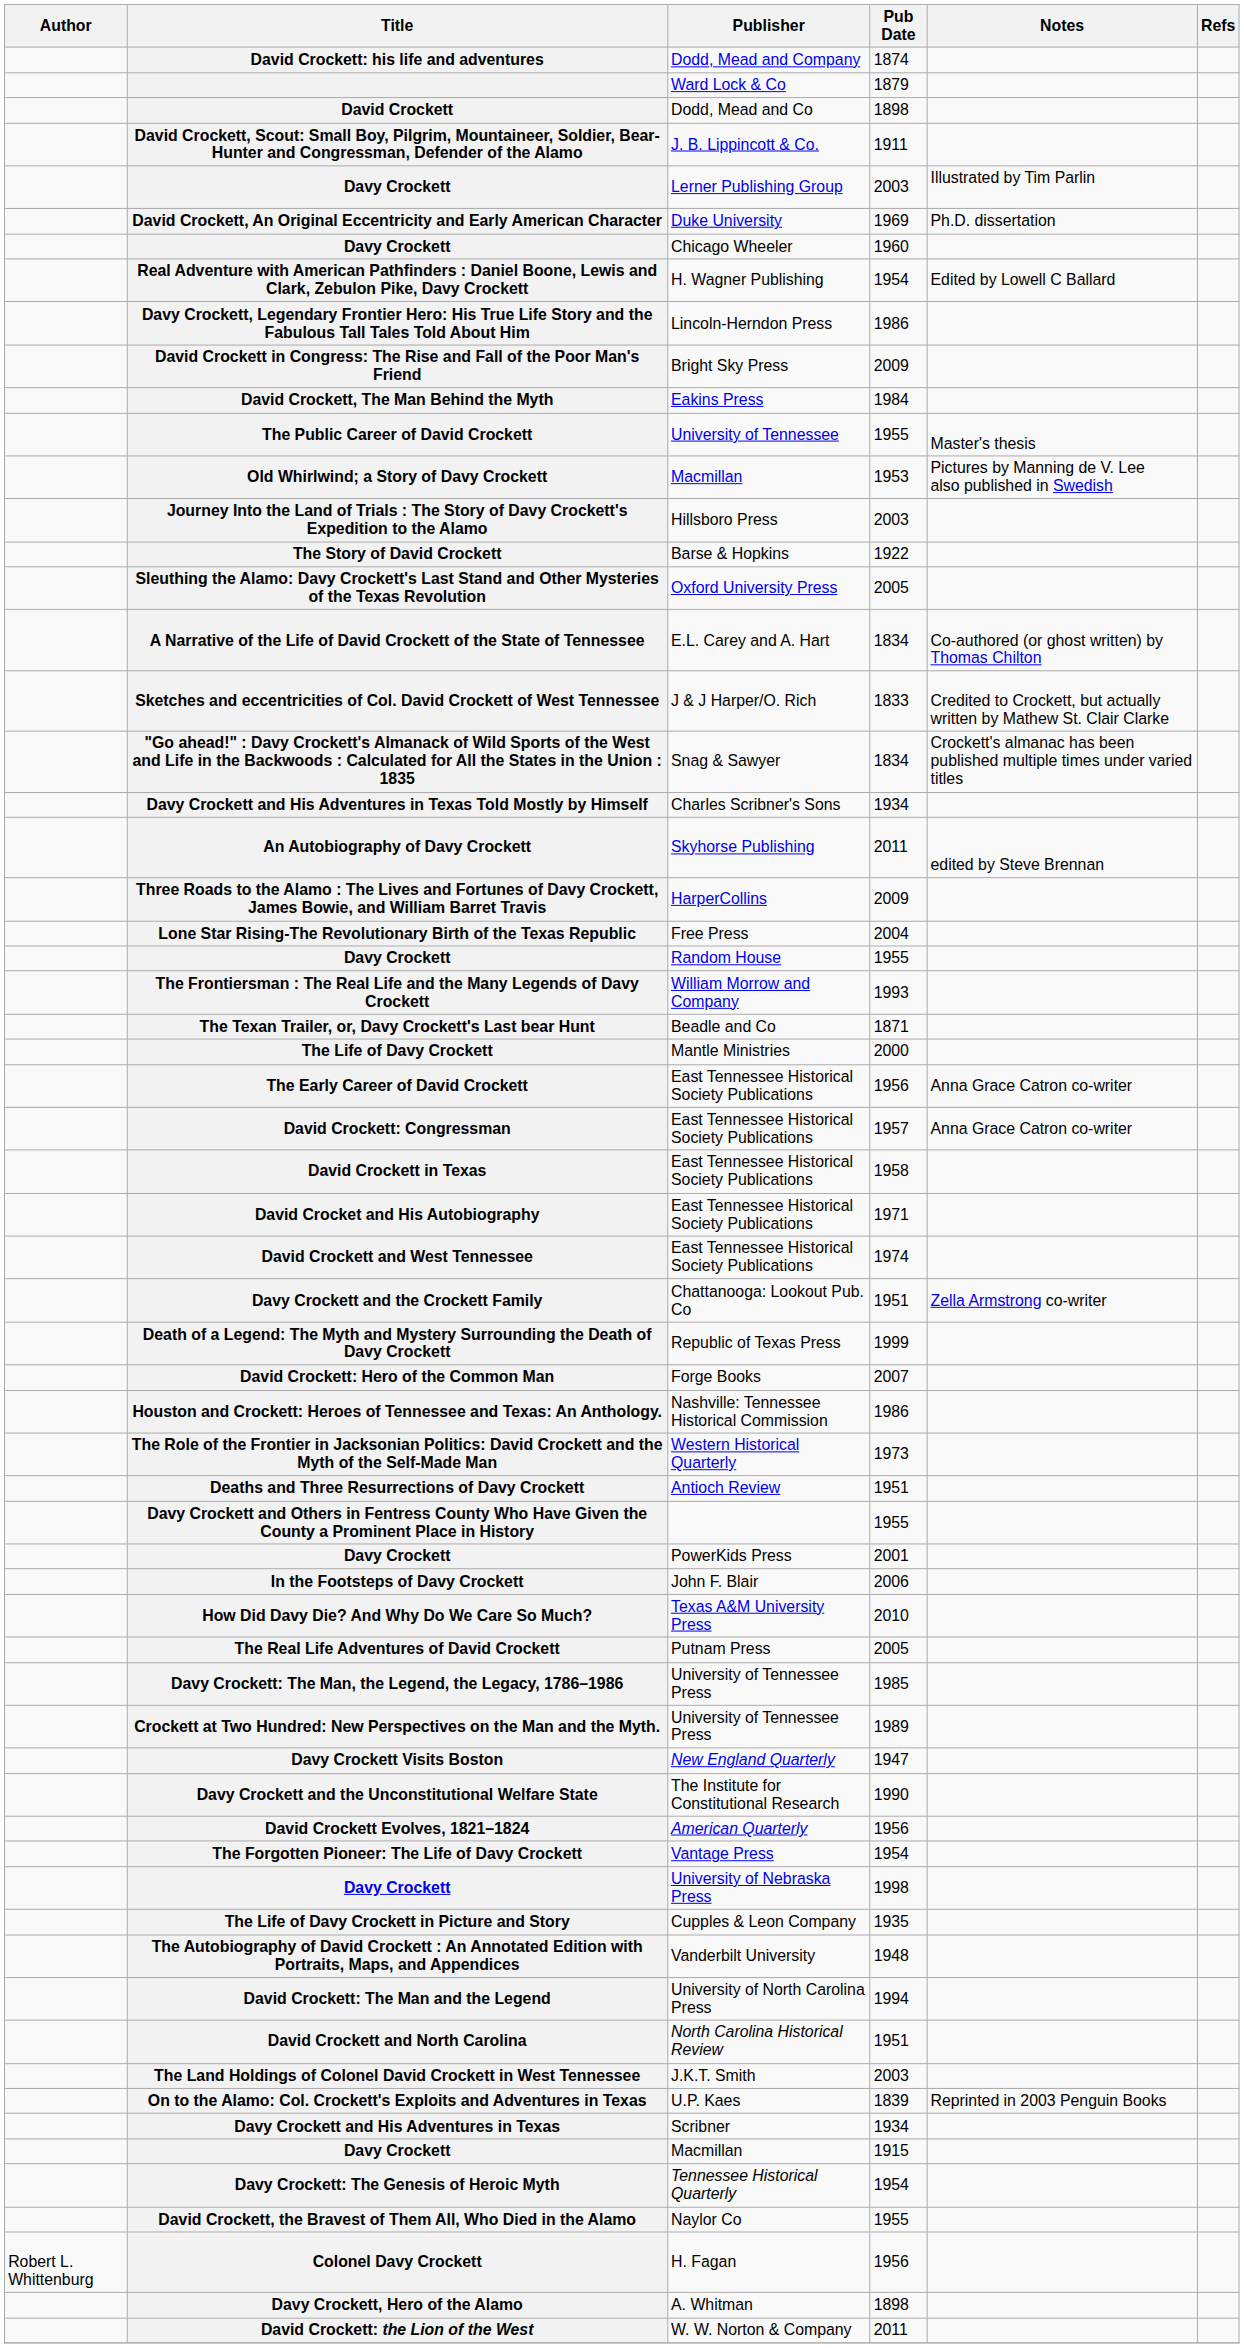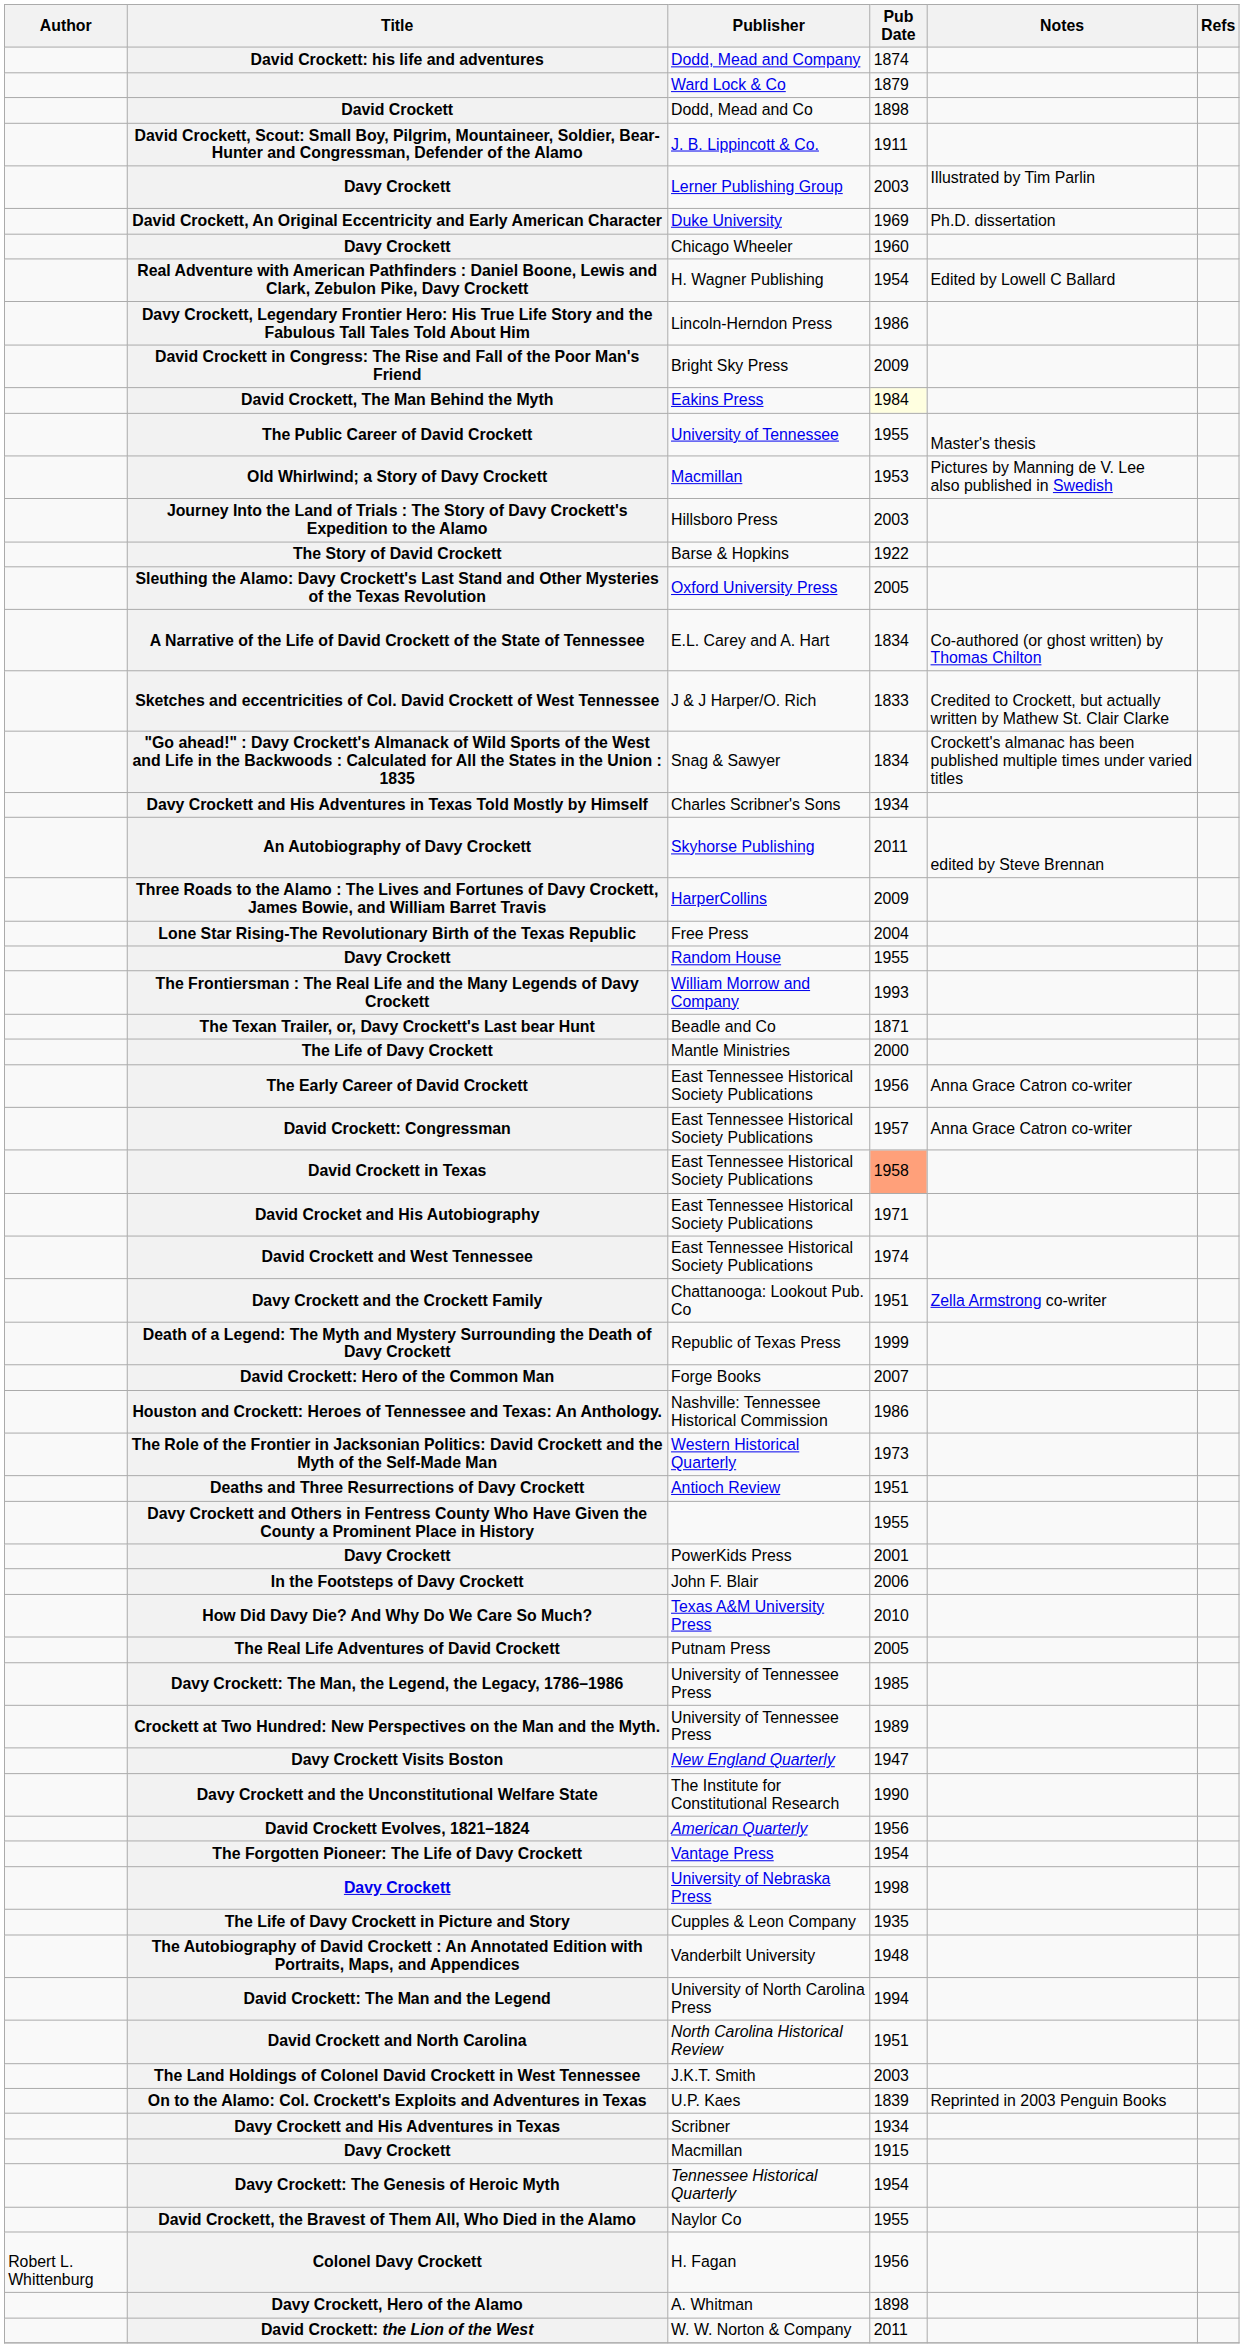(891, 400) no background -> (891, 400) lightyellow background
(891, 1171) no background -> (891, 1171) lightsalmon background
